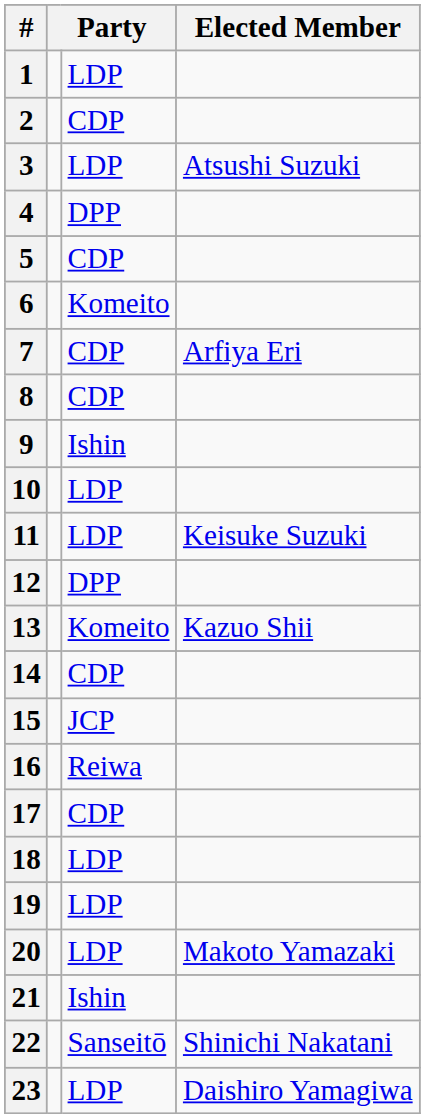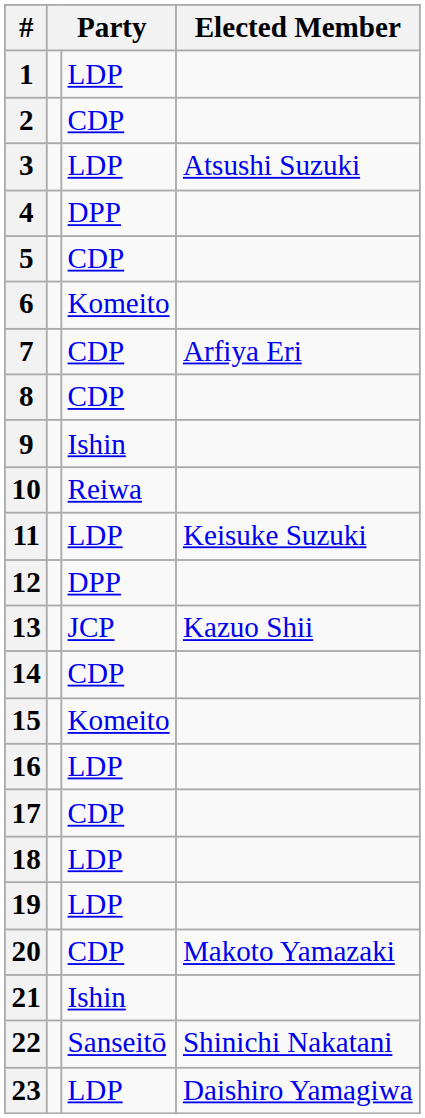(95, 489) LDP -> (105, 489) Reiwa
(119, 627) Komeito -> (91, 627) JCP
(91, 720) JCP -> (119, 720) Komeito
(105, 766) Reiwa -> (95, 766) LDP
(95, 951) LDP -> (96, 951) CDP
